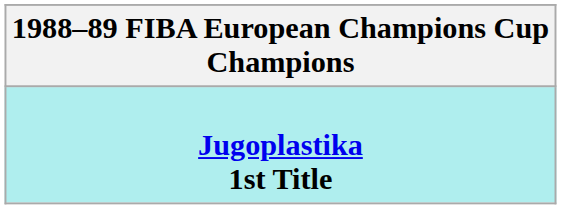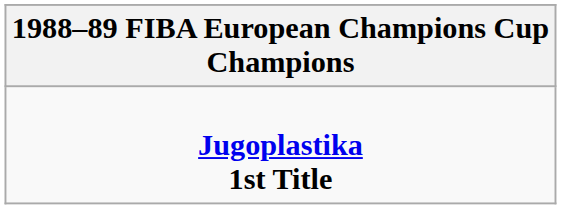(280, 161) paleturquoise background -> (280, 161) no background
